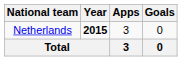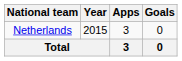(95, 30) bold -> (95, 30) normal
